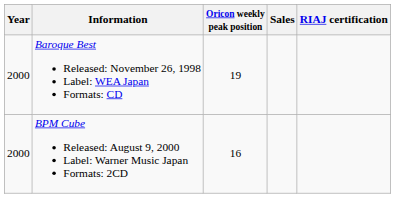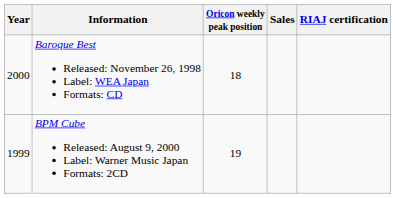(235, 74) 19 -> (235, 74) 18
(18, 153) 2000 -> (18, 153) 1999
(235, 153) 16 -> (235, 153) 19
